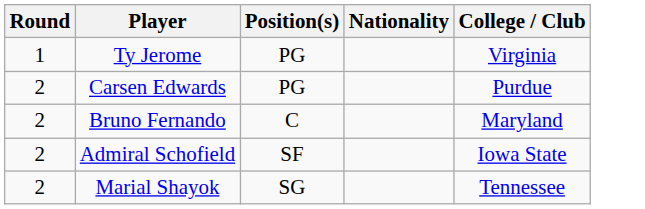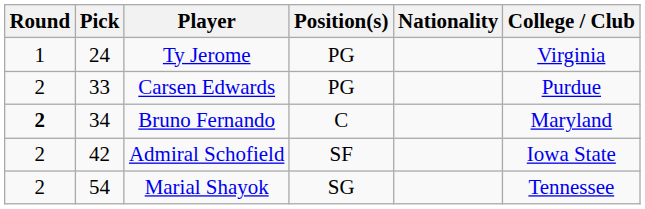+ column: (100, 21)
(40, 120) normal -> (40, 120) bold
